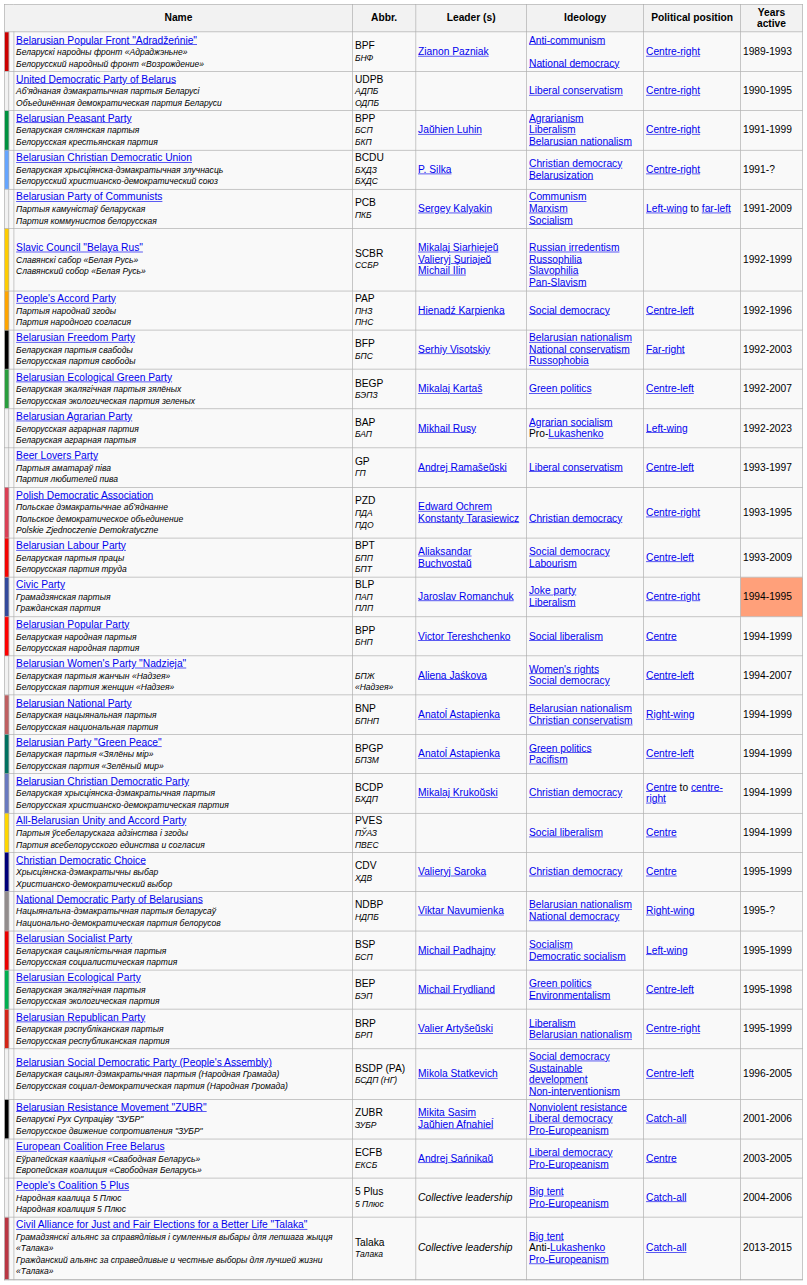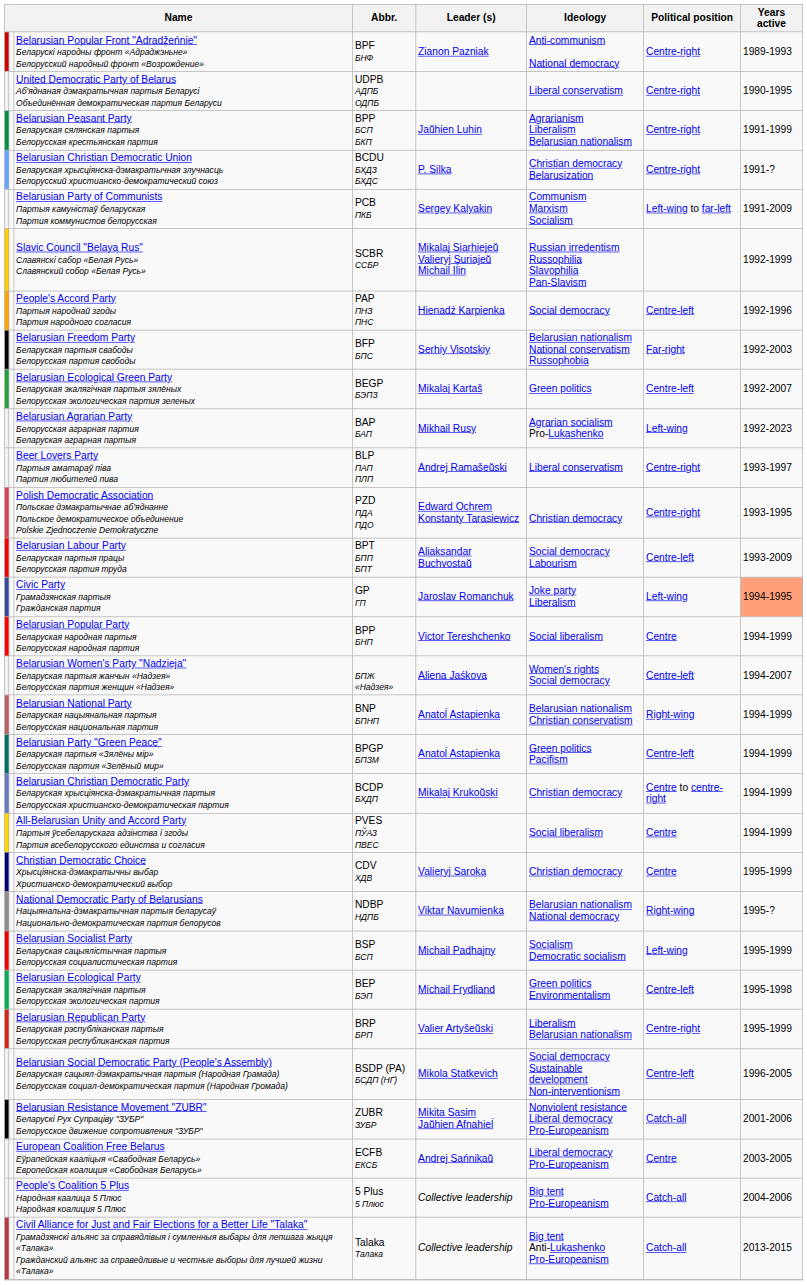(362, 467) GP ГП -> (365, 467) BLP ПАП ПЛП
(670, 467) Centre-left -> (673, 467) Centre-right
(365, 597) BLP ПАП ПЛП -> (362, 597) GP ГП
(673, 597) Centre-right -> (667, 597) Left-wing
